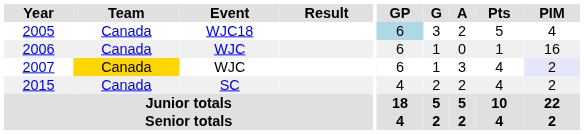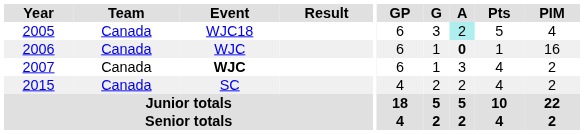(400, 31) lightblue background -> (400, 31) no background
(462, 31) no background -> (462, 31) paleturquoise background
(462, 49) normal -> (462, 49) bold
(126, 67) gold background -> (126, 67) no background
(230, 67) normal -> (230, 67) bold
(552, 67) lavender background -> (552, 67) no background
